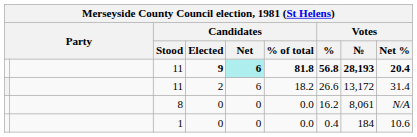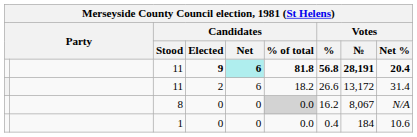(359, 68) 28,193 -> (359, 68) 28,191
(307, 105) no background -> (307, 105) lightgrey background
(362, 105) 8,061 -> (362, 105) 8,067
